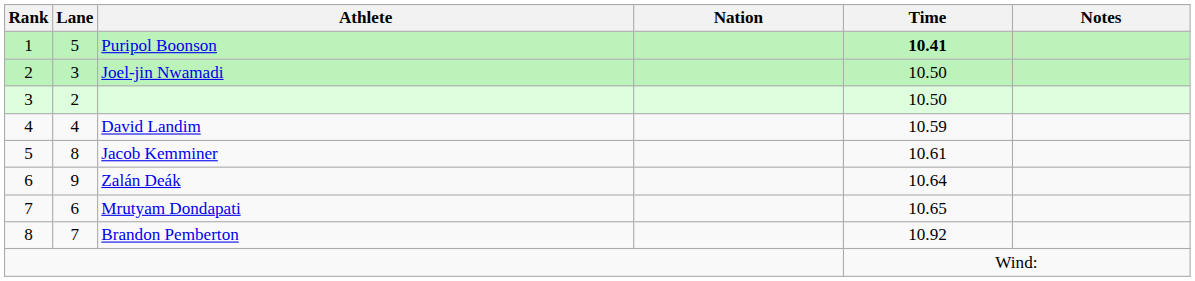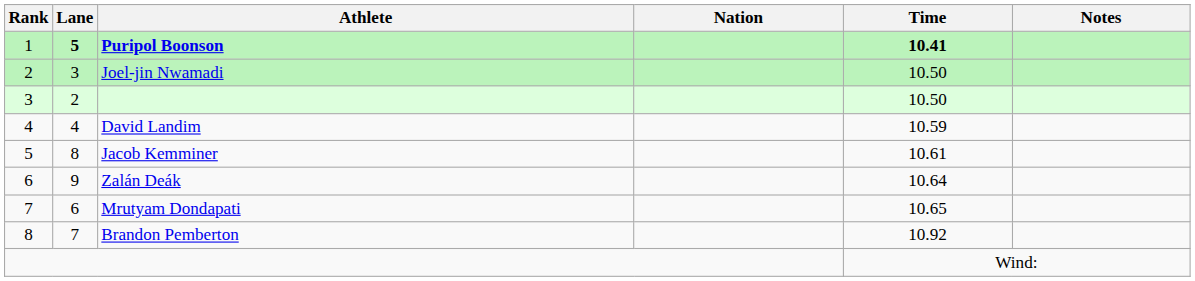(75, 45) normal -> (75, 45) bold
(159, 45) normal -> (162, 45) bold
